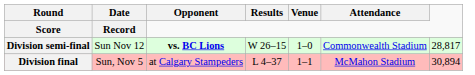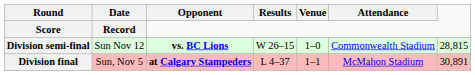(446, 45) 28,817 -> (454, 45) 28,815
(196, 62) normal -> (200, 62) bold
(446, 62) 30,894 -> (454, 62) 30,891
